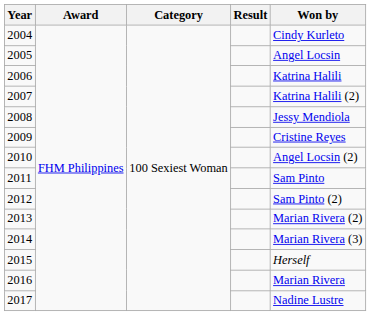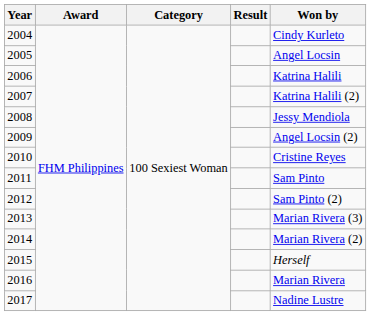(309, 137) Cristine Reyes -> (315, 137) Angel Locsin (2)
(315, 158) Angel Locsin (2) -> (309, 158) Cristine Reyes
(318, 219) Marian Rivera (2) -> (318, 219) Marian Rivera (3)
(318, 239) Marian Rivera (3) -> (318, 239) Marian Rivera (2)
